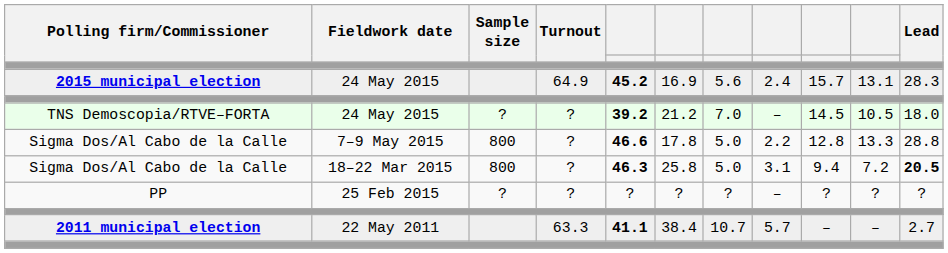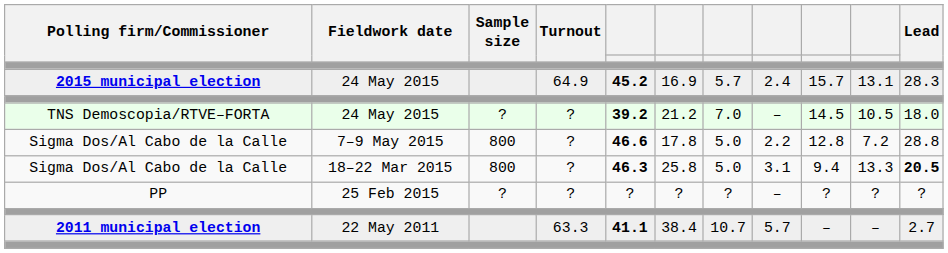(728, 83) 5.6 -> (728, 83) 5.7
(876, 143) 13.3 -> (876, 143) 7.2
(876, 169) 7.2 -> (876, 169) 13.3
